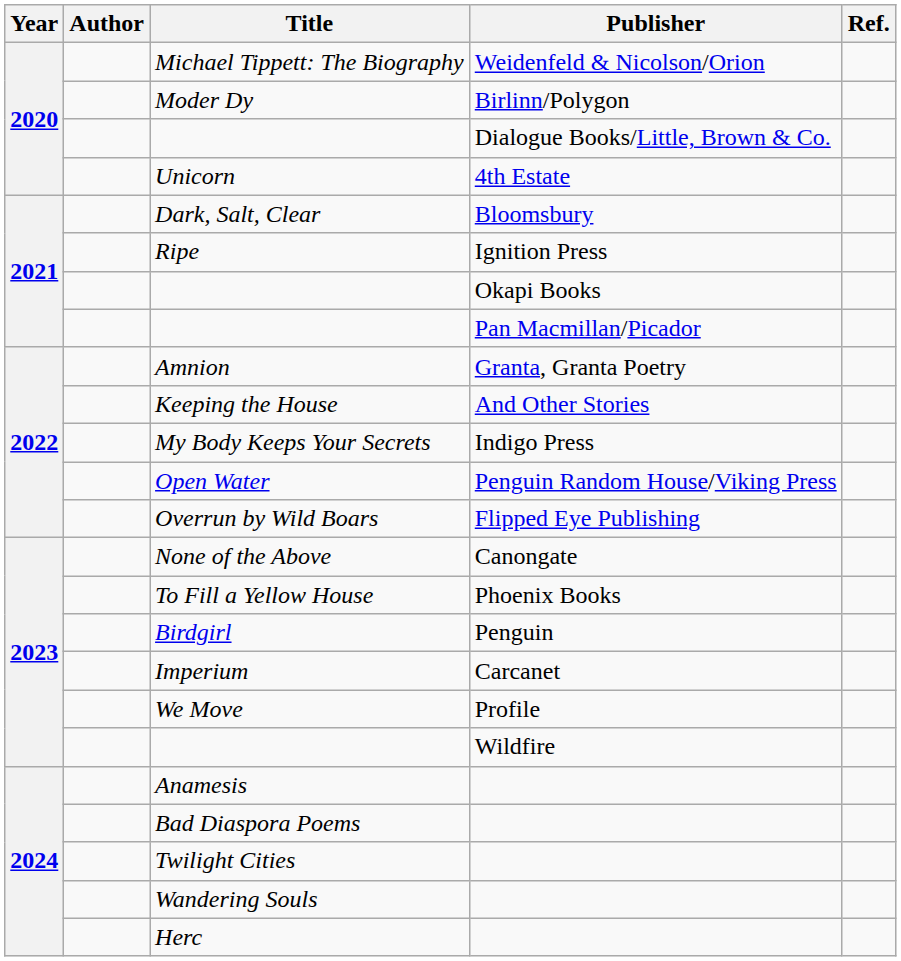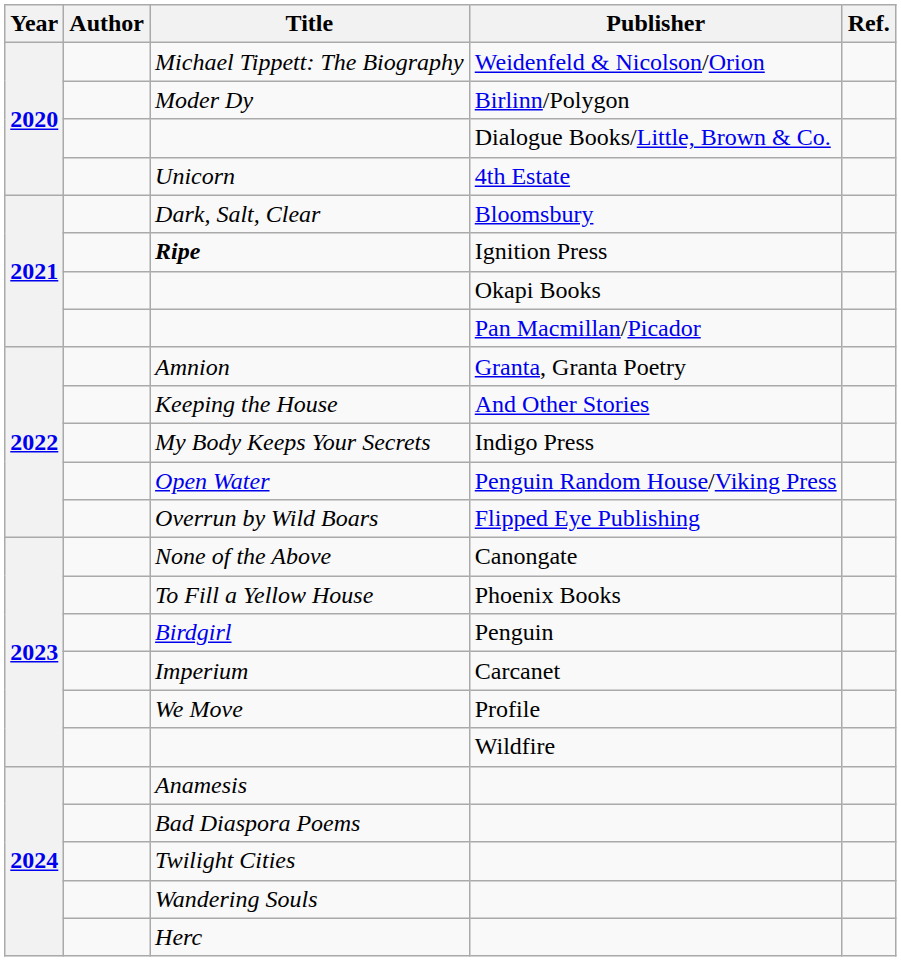(177, 251) normal -> (178, 251) bold
